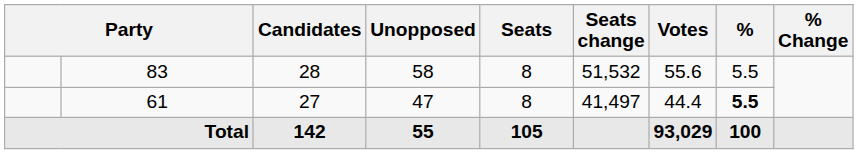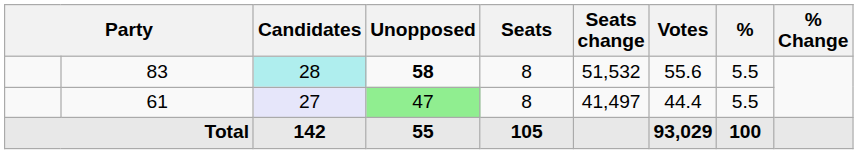(310, 71) no background -> (310, 71) paleturquoise background
(423, 71) normal -> (423, 71) bold
(310, 102) no background -> (310, 102) lavender background
(423, 102) no background -> (423, 102) lightgreen background
(745, 102) bold -> (745, 102) normal
